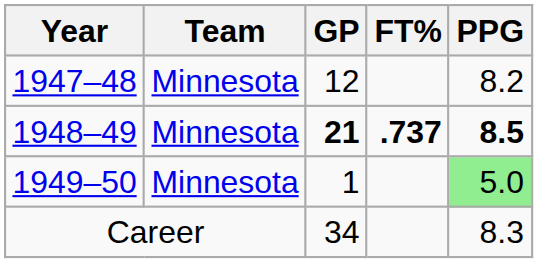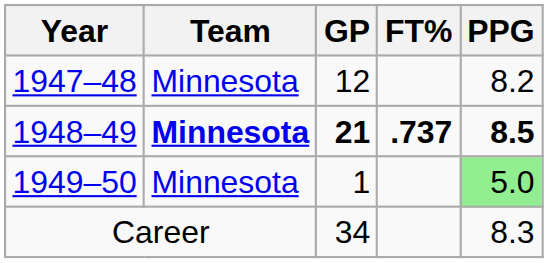(225, 132) normal -> (230, 132) bold
